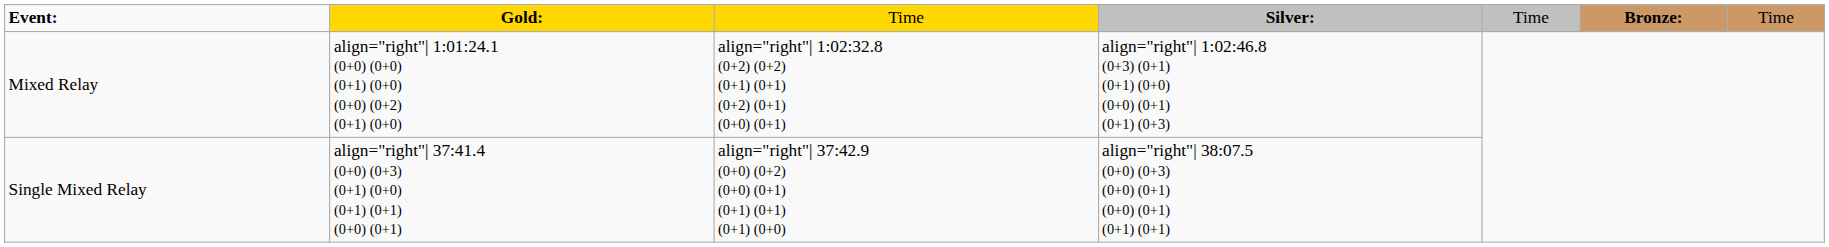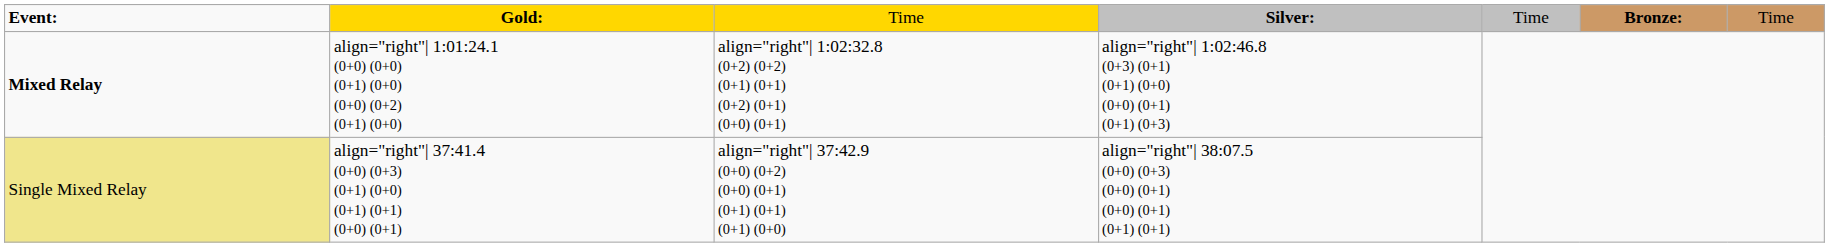(53, 84) normal -> (55, 84) bold
(78, 189) no background -> (78, 189) khaki background
